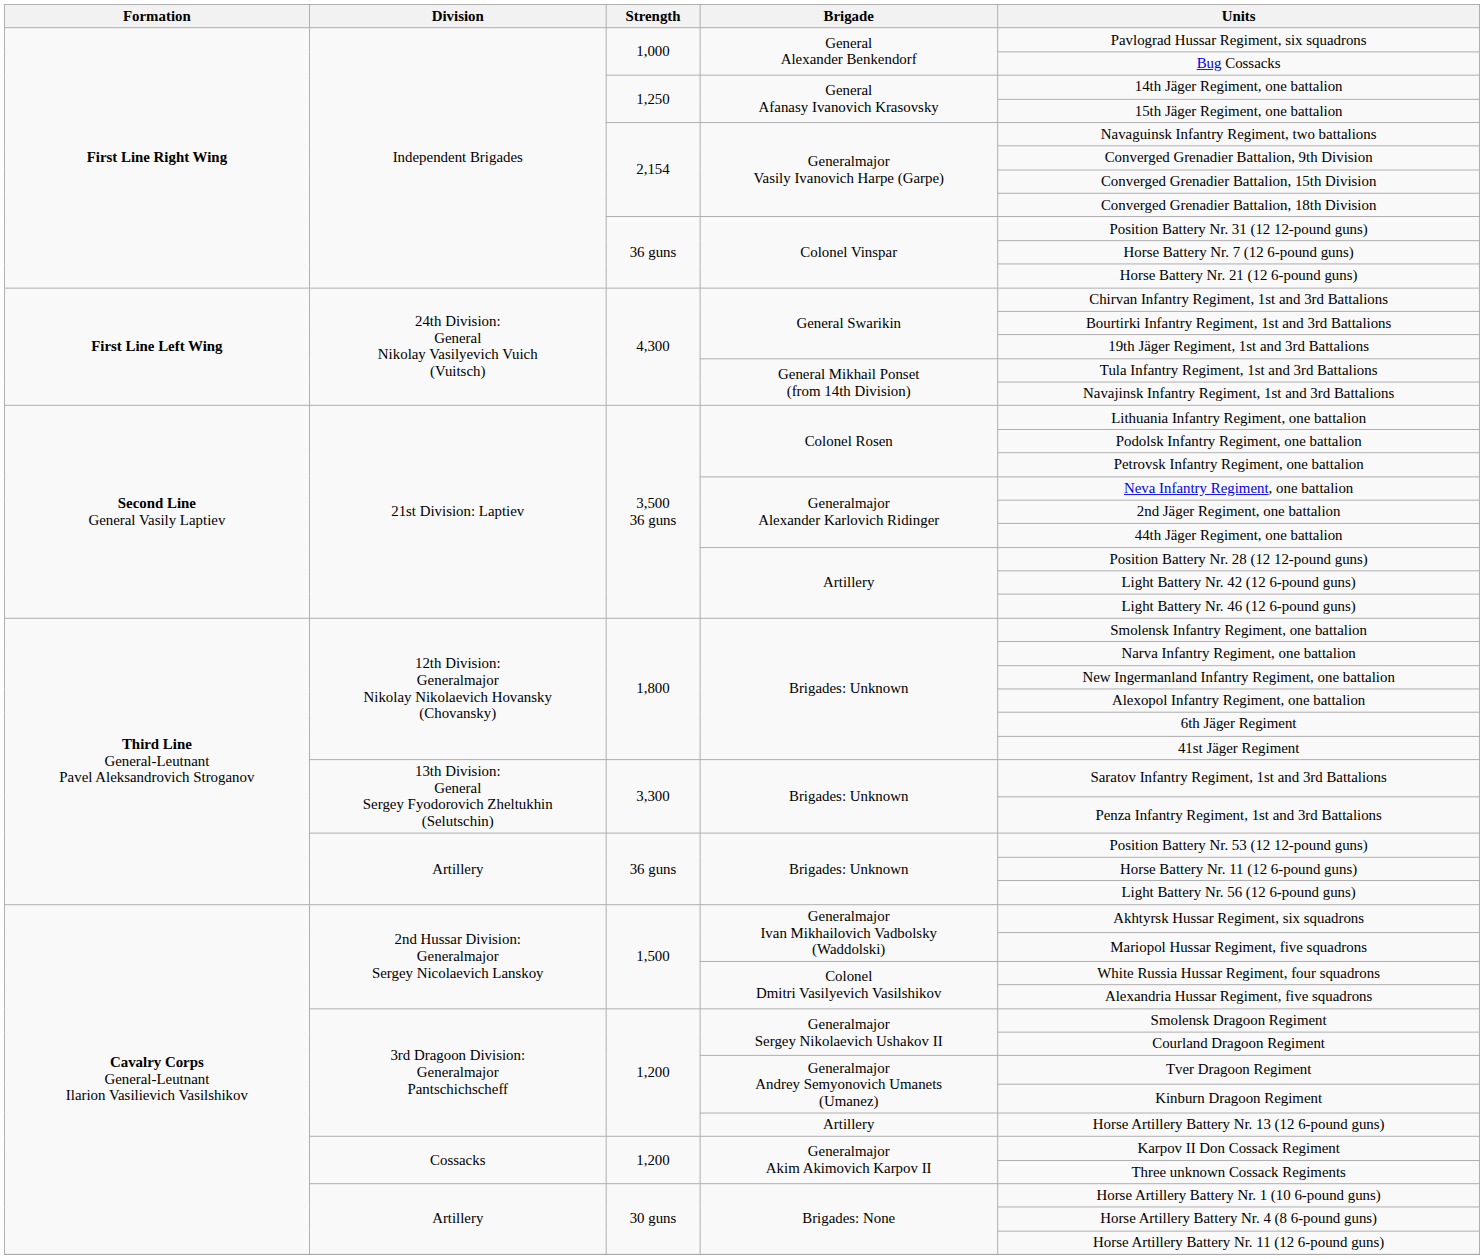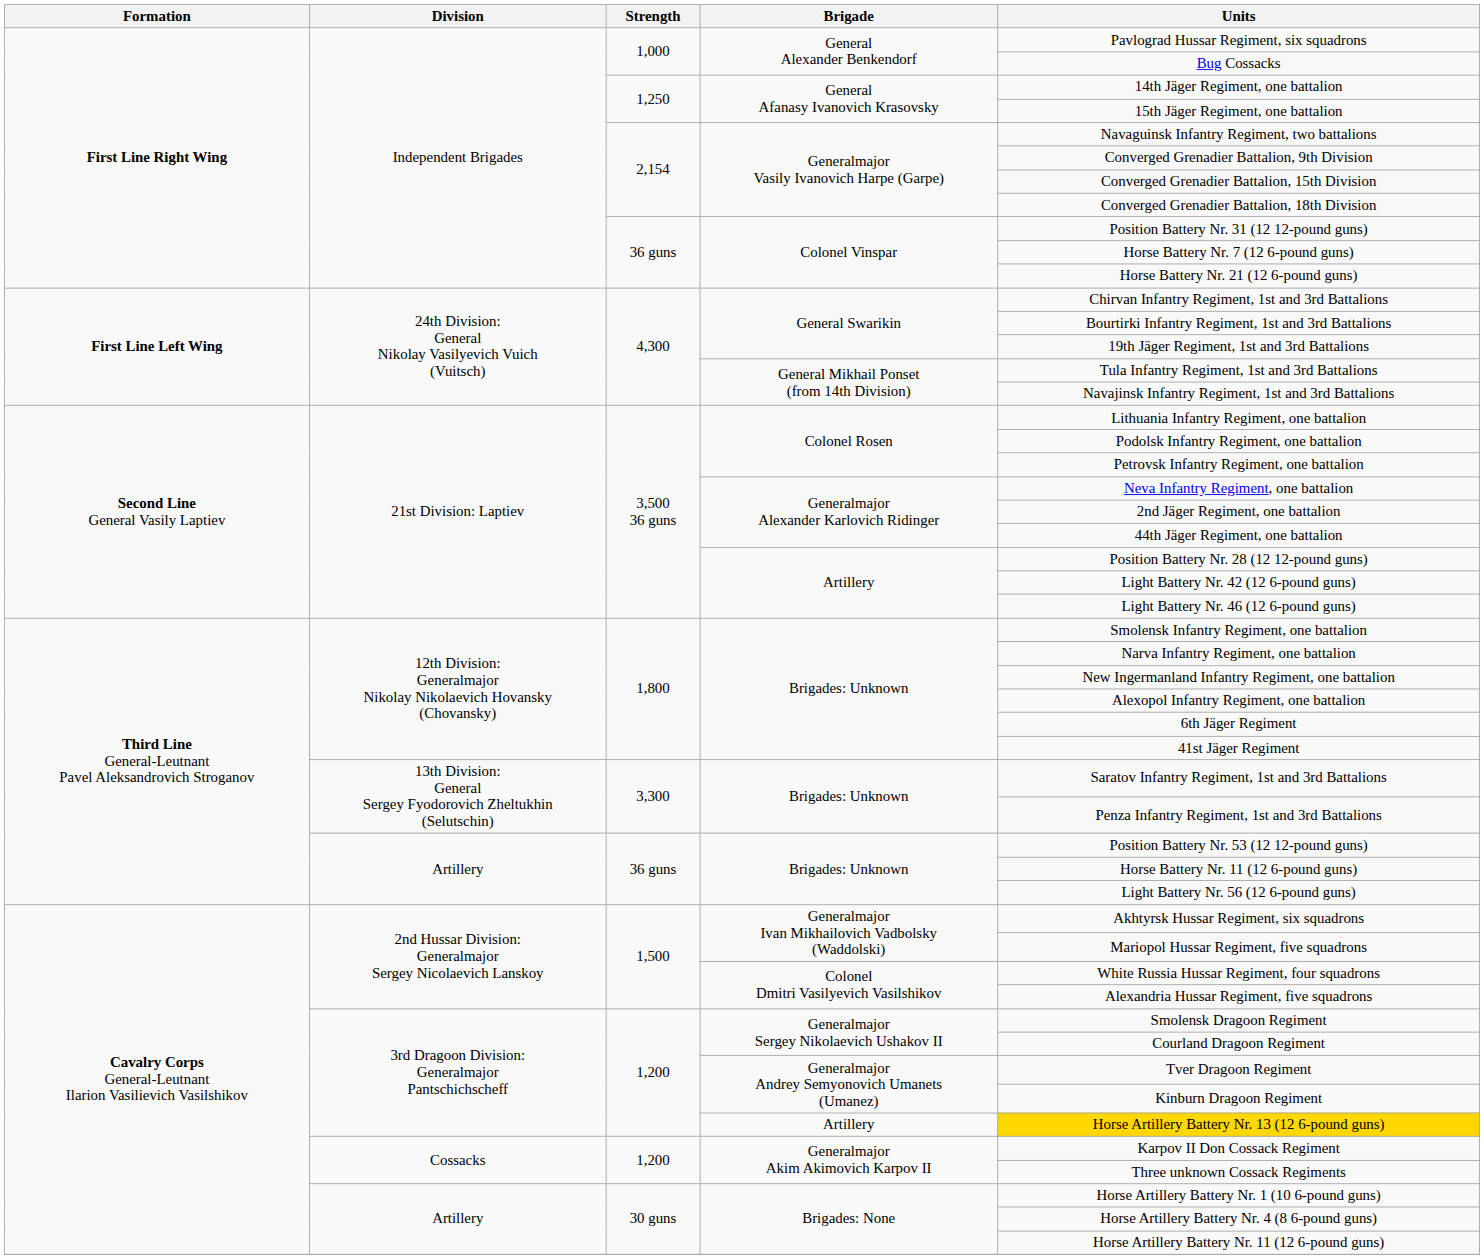(1239, 1124) no background -> (1239, 1124) gold background
